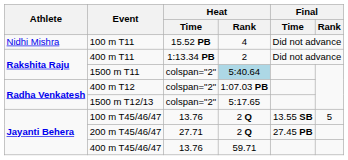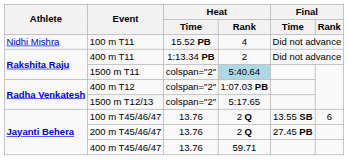(329, 117) 5 -> (329, 117) 6
(191, 132) 27.71 -> (191, 132) 13.76
